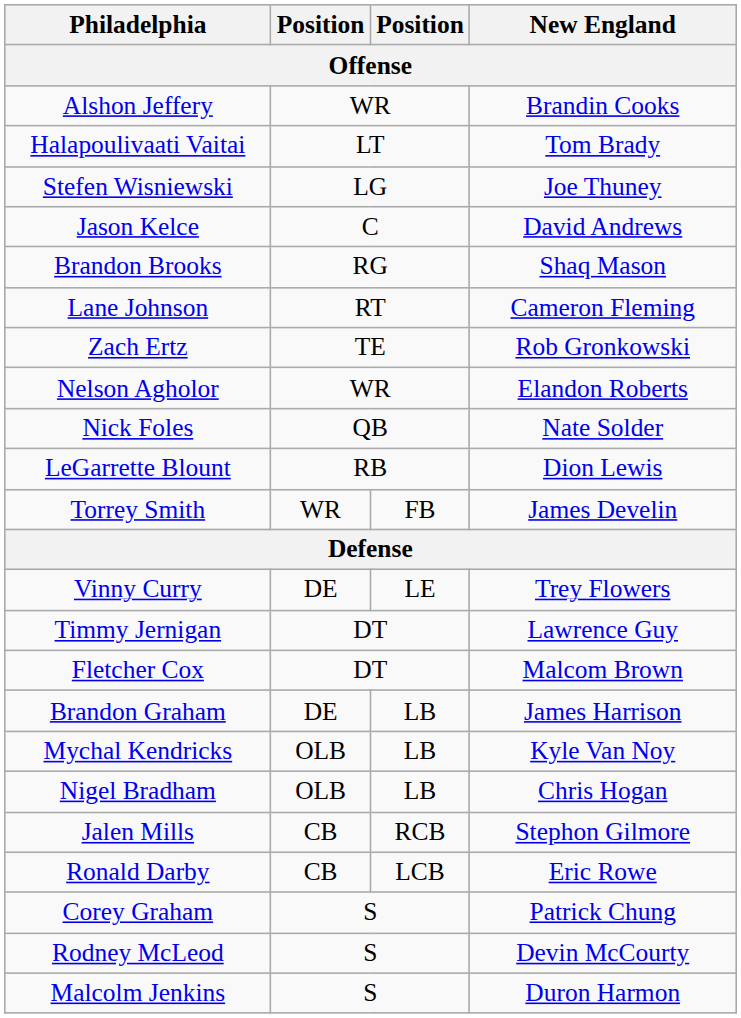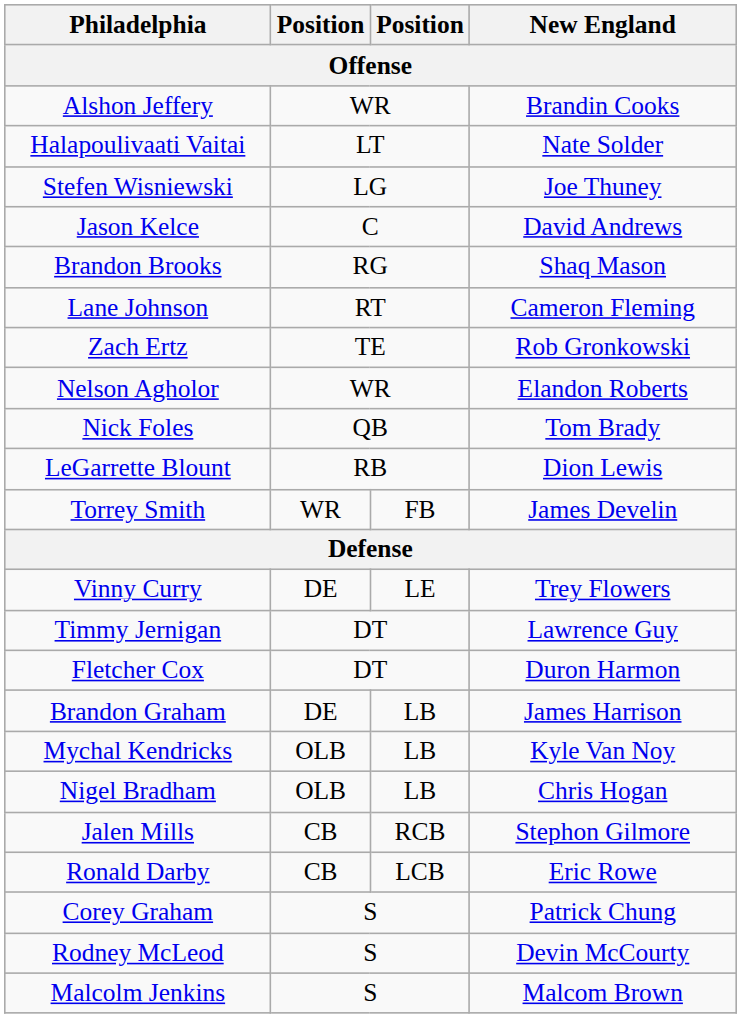(603, 145) Tom Brady -> (603, 145) Nate Solder
(603, 428) Nate Solder -> (603, 428) Tom Brady
(603, 670) Malcom Brown -> (603, 670) Duron Harmon
(603, 992) Duron Harmon -> (603, 992) Malcom Brown
